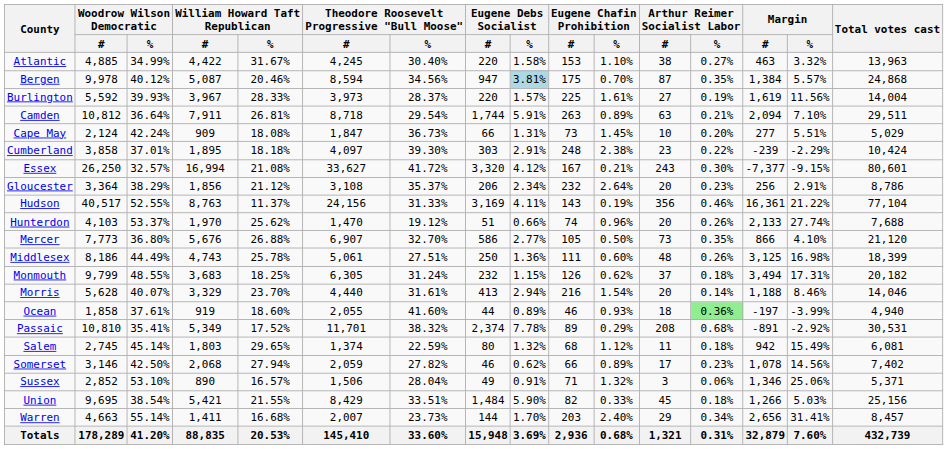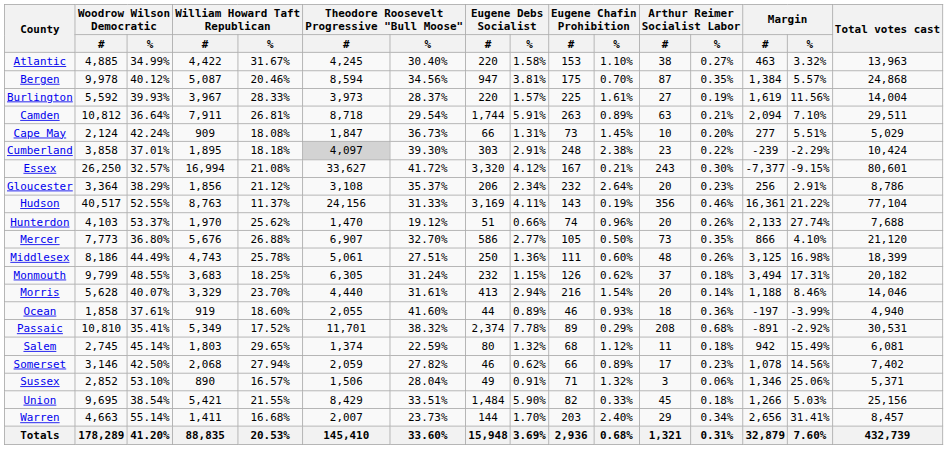(529, 79) lightblue background -> (529, 79) no background
(346, 151) no background -> (346, 151) lightgrey background
(717, 311) lightgreen background -> (717, 311) no background
